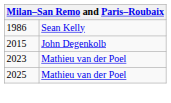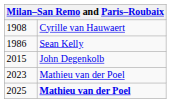+ row: (17, 28)
(84, 75) normal -> (85, 91) bold
